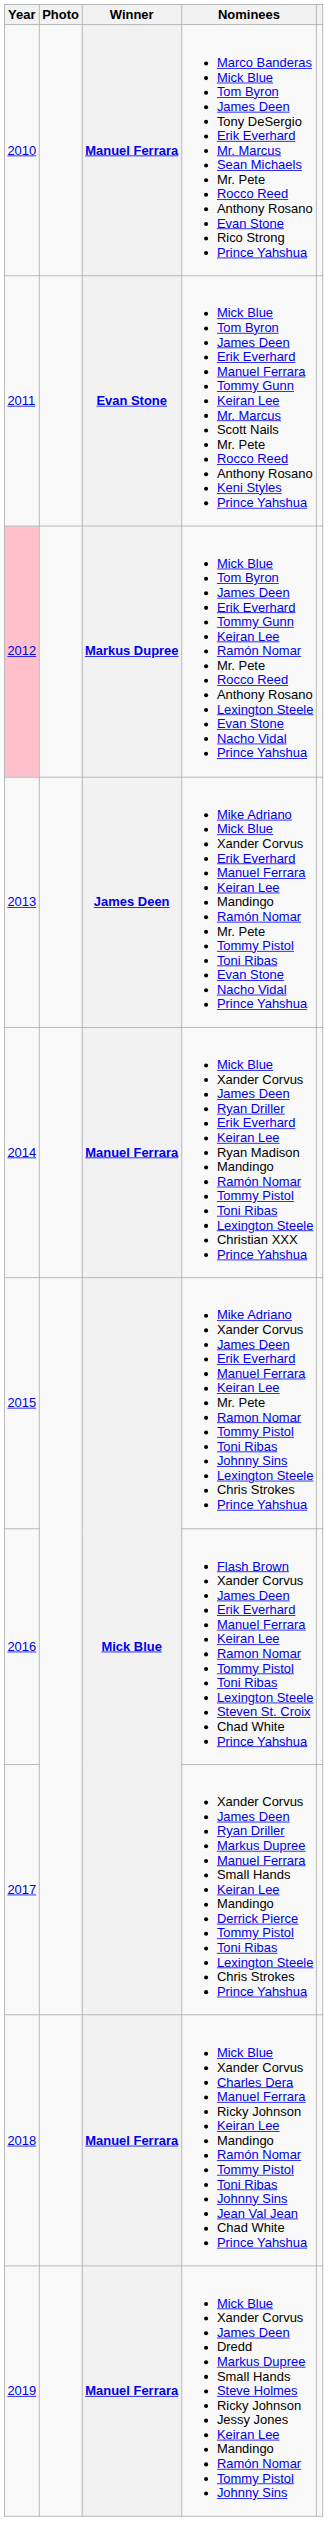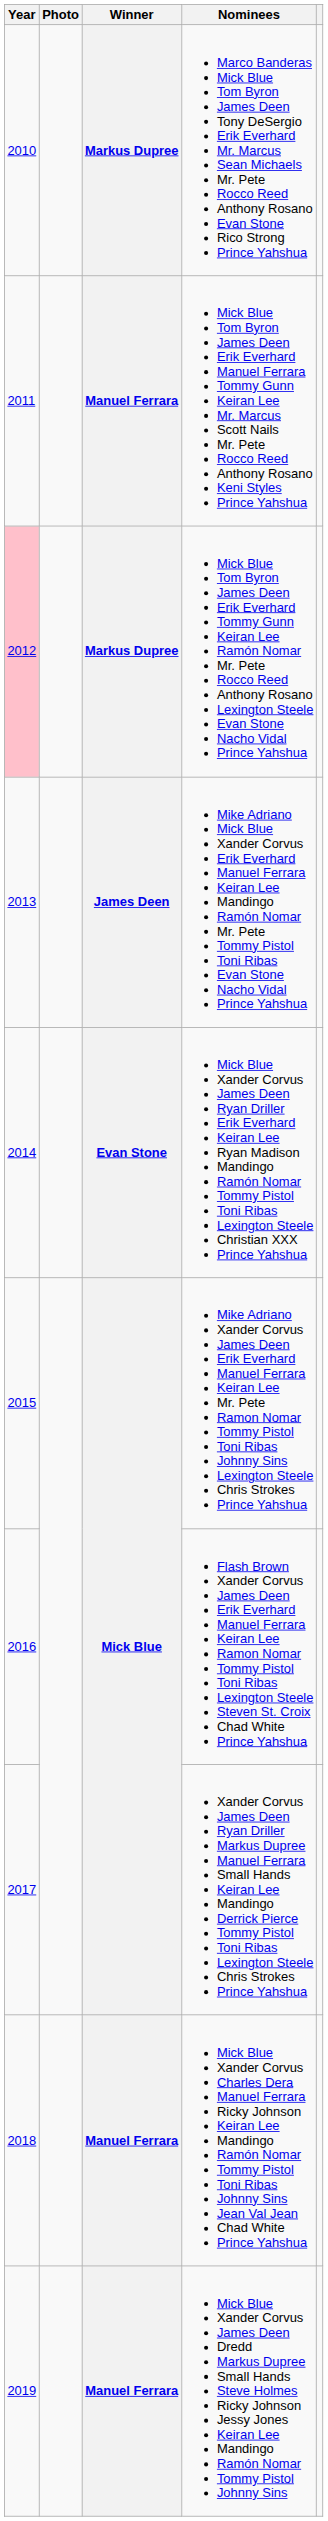(132, 150) Manuel Ferrara -> (132, 150) Markus Dupree
(132, 400) Evan Stone -> (132, 400) Manuel Ferrara
(132, 1152) Manuel Ferrara -> (132, 1152) Evan Stone
